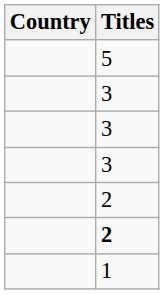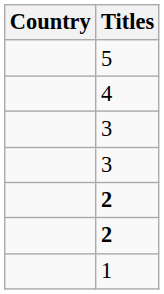(107, 93) 3 -> (107, 93) 4
(107, 199) normal -> (107, 199) bold
